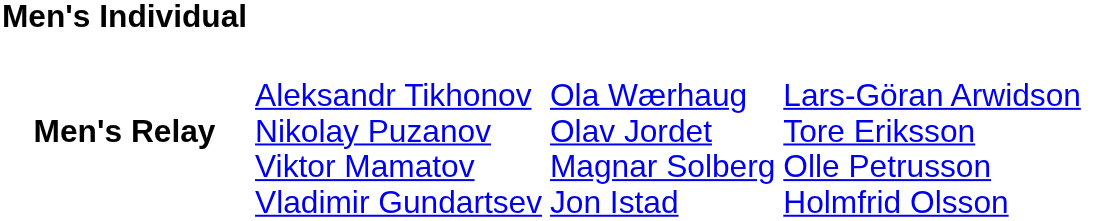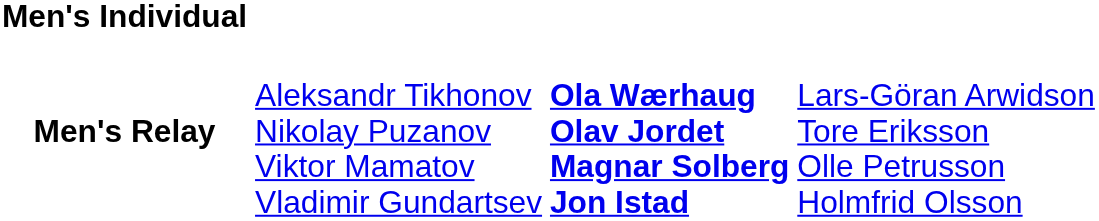(663, 148) normal -> (670, 148) bold
